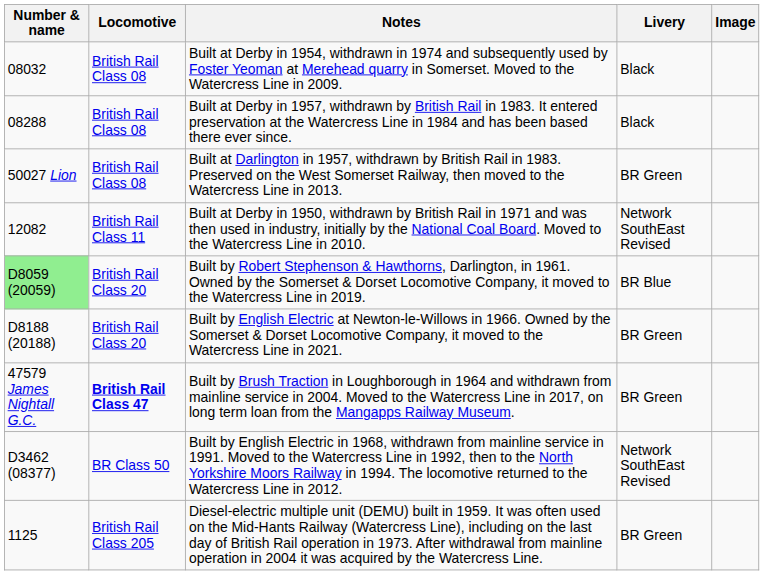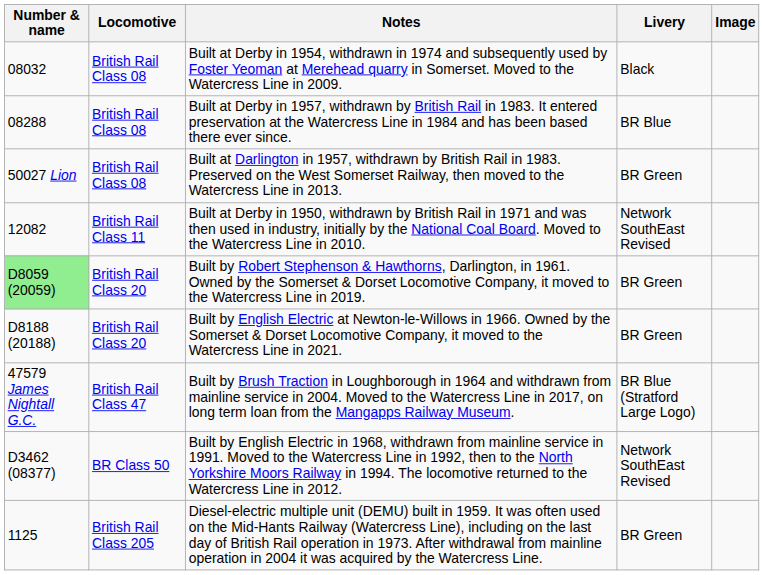(637, 122) Black -> (646, 122) BR Blue
(646, 282) BR Blue -> (651, 282) BR Green
(129, 397) bold -> (125, 397) normal
(651, 397) BR Green -> (658, 397) BR Blue (Stratford Large Logo)
